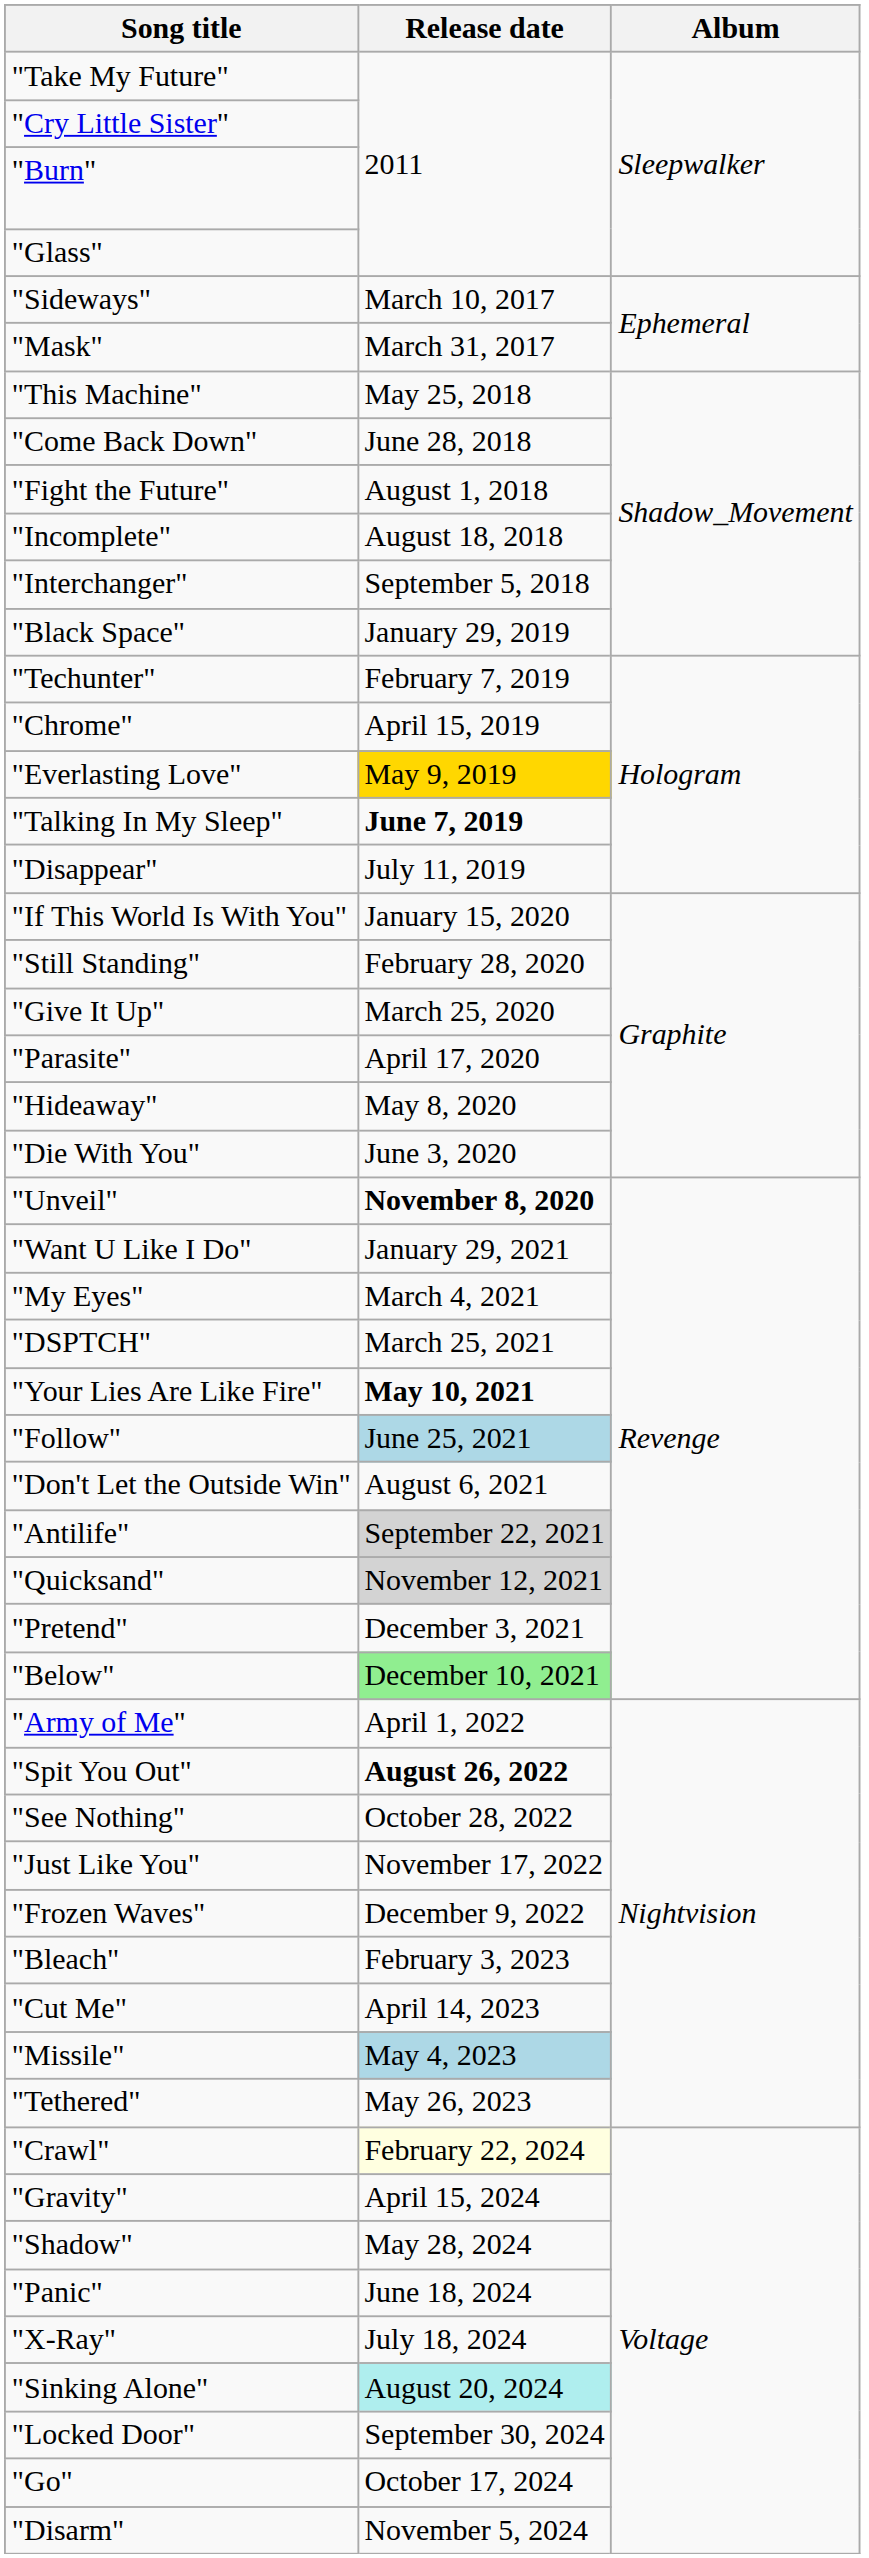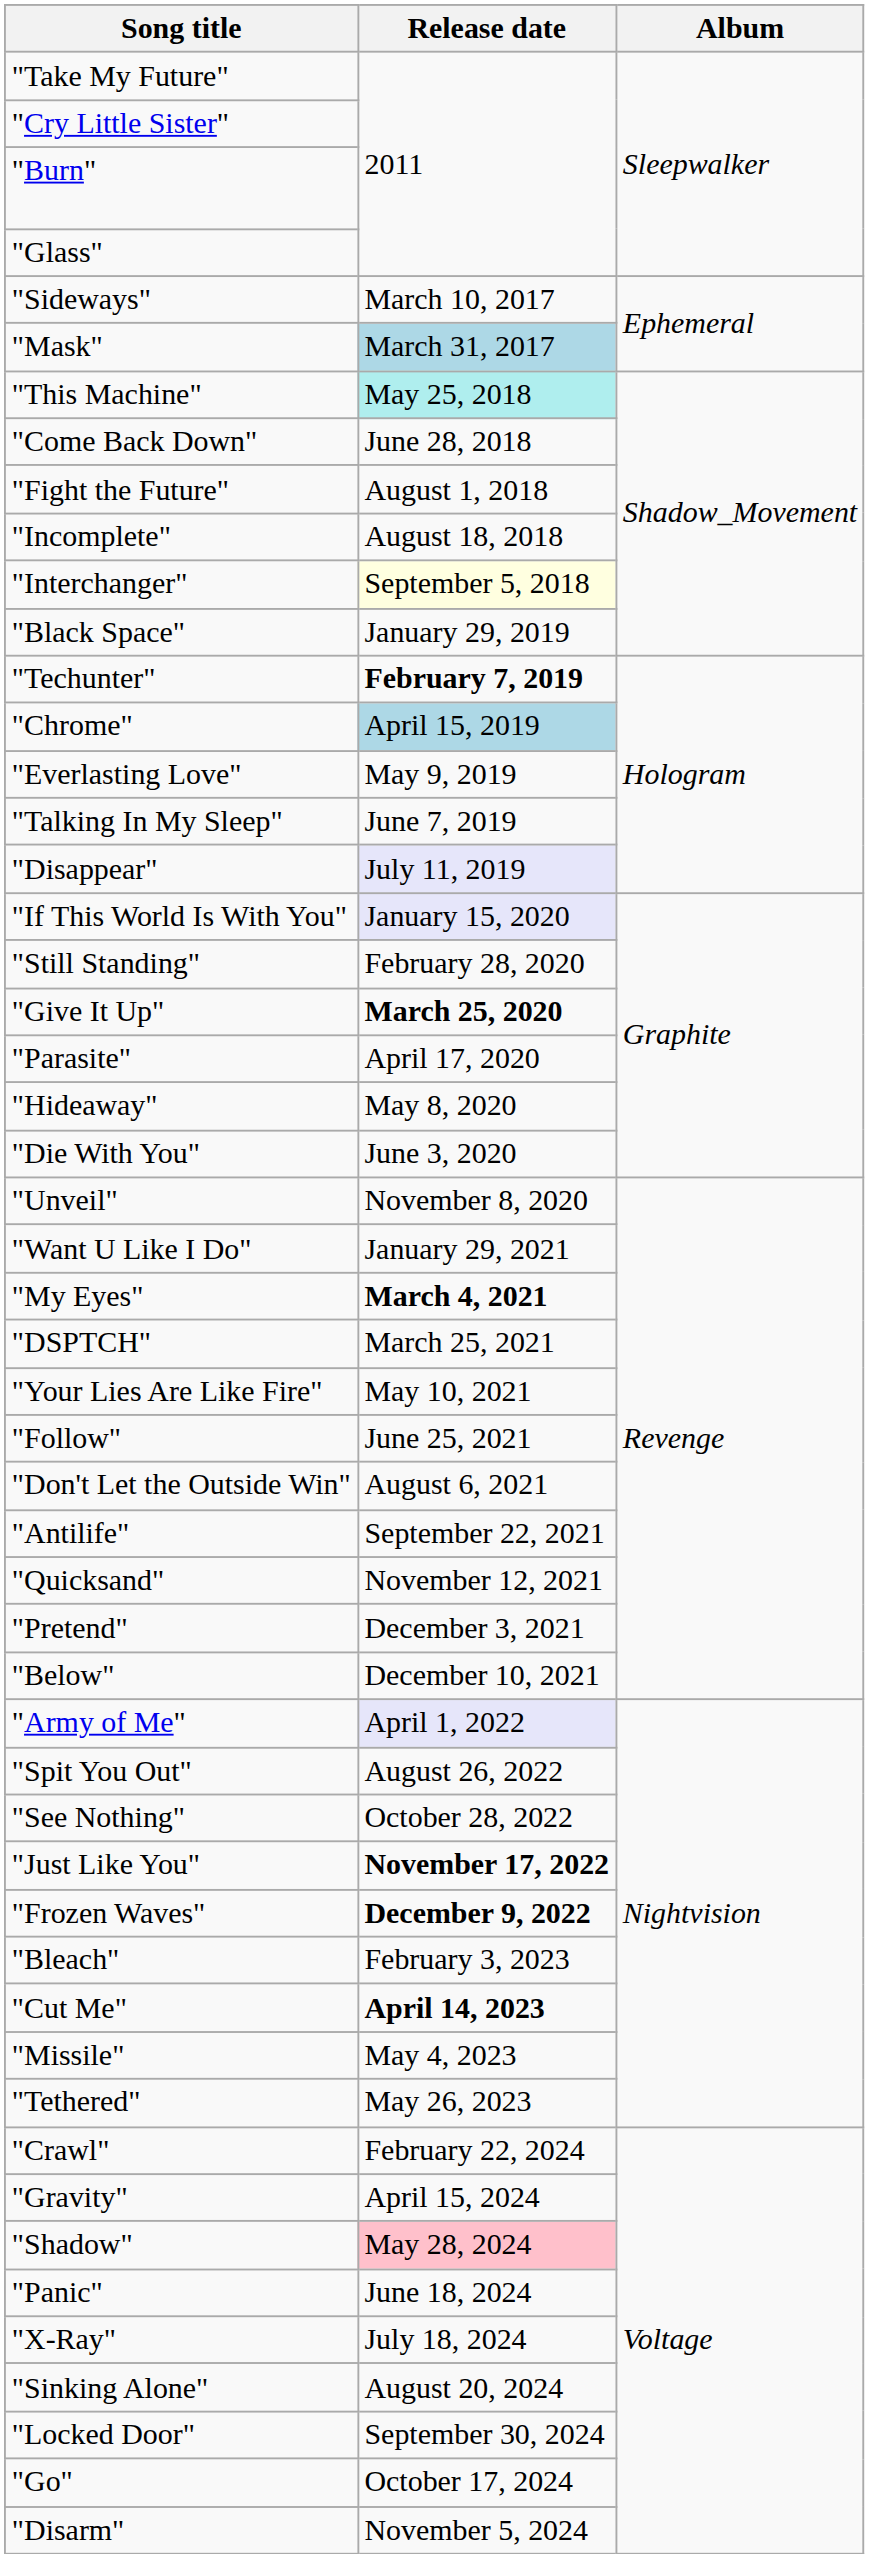(460, 346) no background -> (460, 346) lightblue background
(448, 394) no background -> (448, 394) paleturquoise background
(477, 583) no background -> (477, 583) lightyellow background
(467, 678) normal -> (474, 678) bold
(452, 726) no background -> (452, 726) lightblue background
(441, 773) gold background -> (441, 773) no background
(444, 821) bold -> (441, 821) normal
(445, 868) no background -> (445, 868) lavender background
(467, 916) no background -> (467, 916) lavender background
(460, 1010) normal -> (464, 1010) bold
(479, 1200) bold -> (476, 1200) normal
(452, 1295) normal -> (456, 1295) bold
(450, 1390) bold -> (448, 1390) normal
(448, 1437) lightblue background -> (448, 1437) no background
(485, 1532) lightgrey background -> (485, 1532) no background
(484, 1580) lightgrey background -> (484, 1580) no background
(482, 1675) lightgreen background -> (482, 1675) no background
(445, 1722) no background -> (445, 1722) lavender background
(466, 1770) bold -> (464, 1770) normal
(484, 1865) normal -> (487, 1865) bold
(475, 1912) normal -> (478, 1912) bold
(452, 2007) normal -> (455, 2007) bold
(441, 2054) lightblue background -> (441, 2054) no background
(475, 2149) lightyellow background -> (475, 2149) no background
(448, 2244) no background -> (448, 2244) pink background
(464, 2386) paleturquoise background -> (464, 2386) no background
